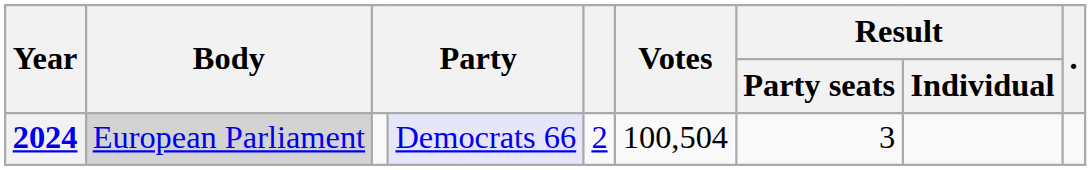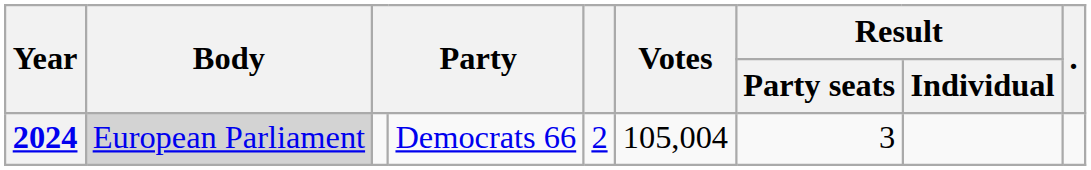(486, 138) lavender background -> (486, 138) no background
(675, 138) 100,504 -> (675, 138) 105,004
